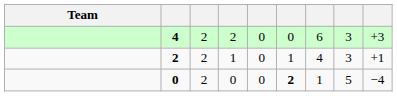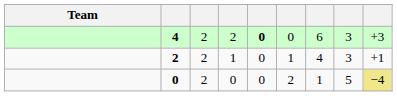(262, 37) normal -> (262, 37) bold
(291, 80) bold -> (291, 80) normal
(377, 80) no background -> (377, 80) khaki background
